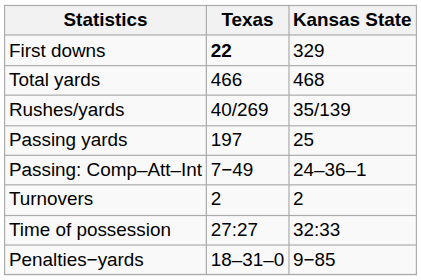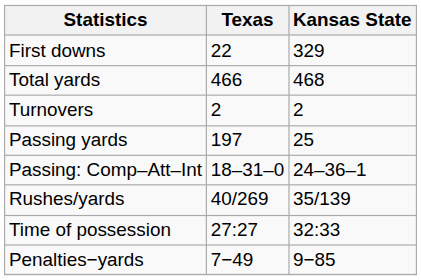(221, 50) bold -> (221, 50) normal
rows swapped: (67, 110) <-> (51, 200)
(232, 170) 7−49 -> (247, 170) 18–31–0
(247, 259) 18–31–0 -> (232, 259) 7−49
